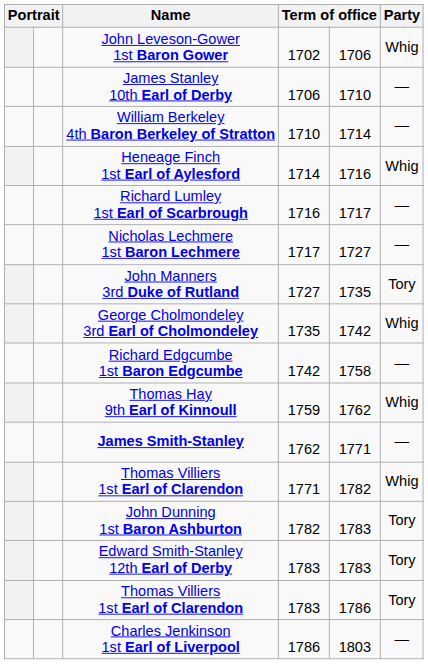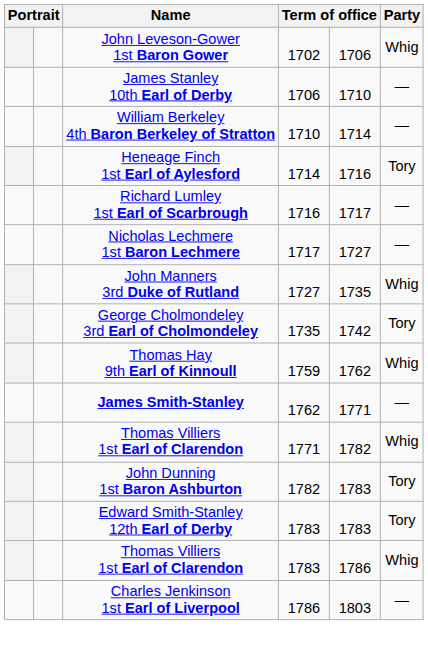(402, 165) Whig -> (402, 165) Tory
(402, 284) Tory -> (402, 284) Whig
(402, 323) Whig -> (402, 323) Tory
- row: (171, 363)
(402, 599) Tory -> (402, 560) Whig
